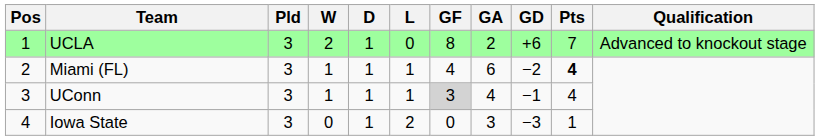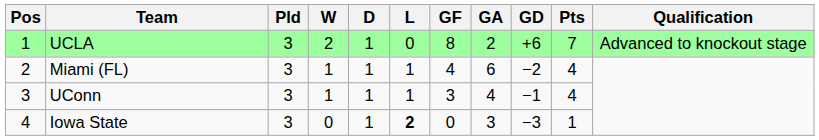(572, 69) bold -> (572, 69) normal
(450, 95) lightgrey background -> (450, 95) no background
(410, 122) normal -> (410, 122) bold
